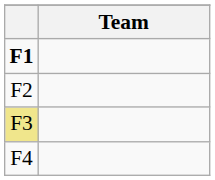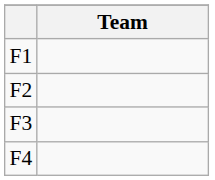(22, 55) bold -> (21, 55) normal
(22, 123) khaki background -> (21, 123) no background
